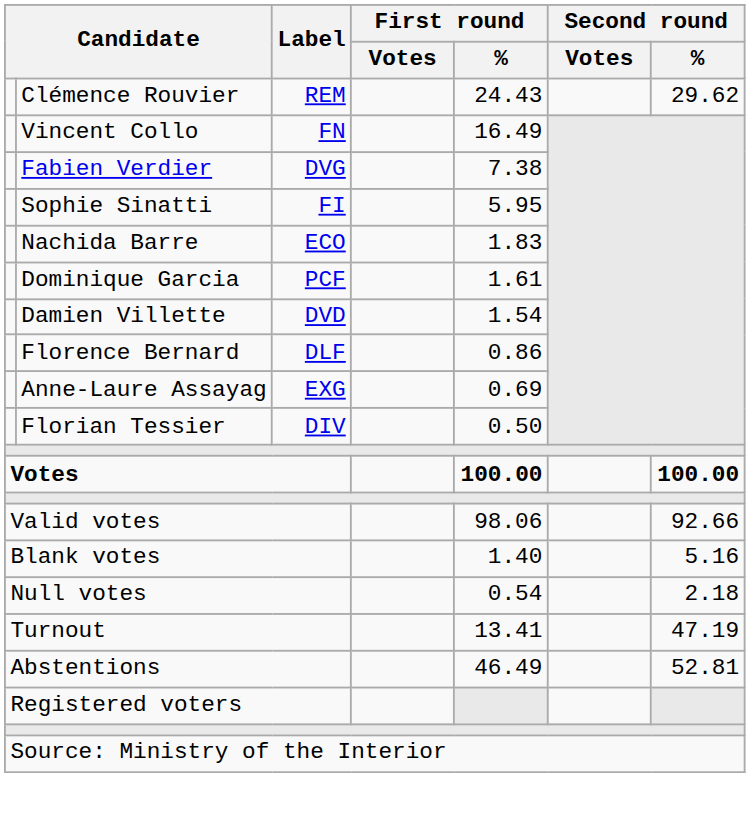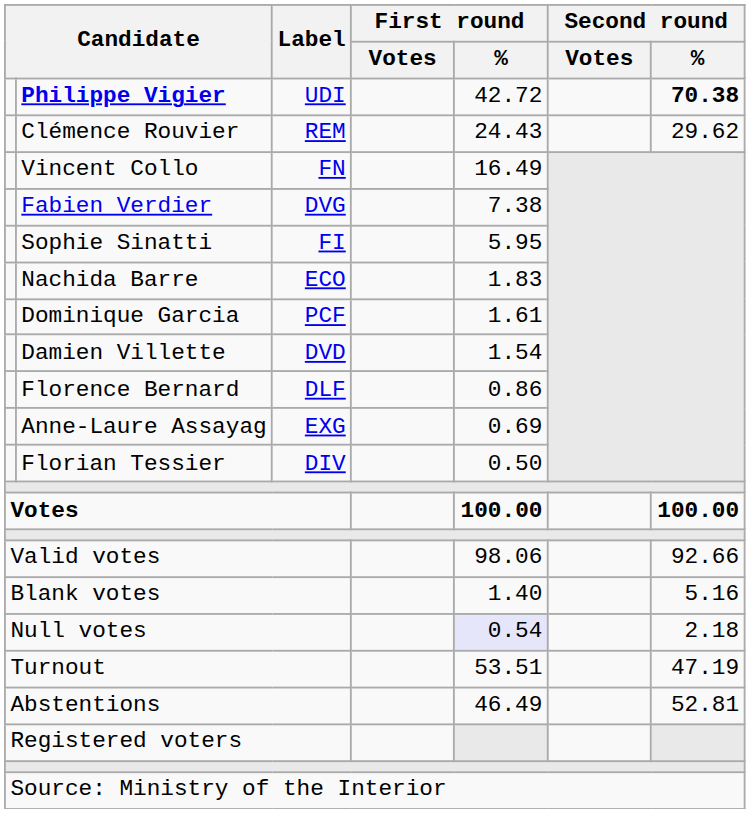+ row: (124, 97)
(515, 596) no background -> (515, 632) lavender background
(508, 632) 13.41 -> (508, 669) 53.51
